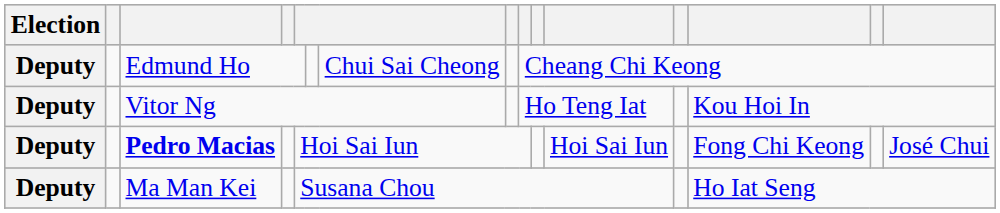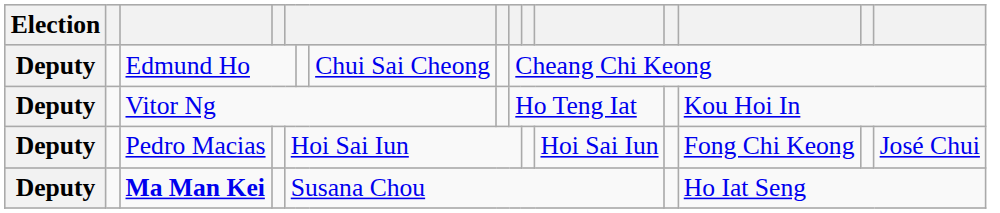(200, 146) bold -> (196, 146) normal
(191, 187) normal -> (195, 187) bold
